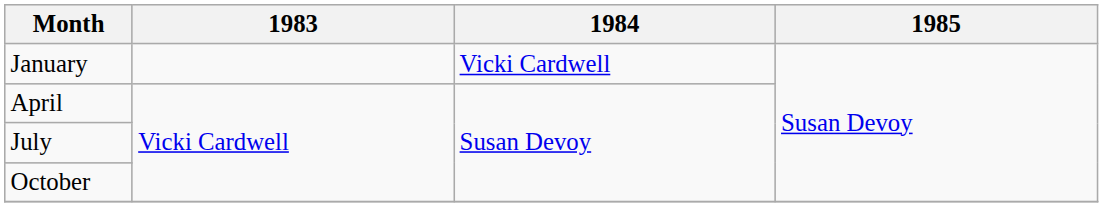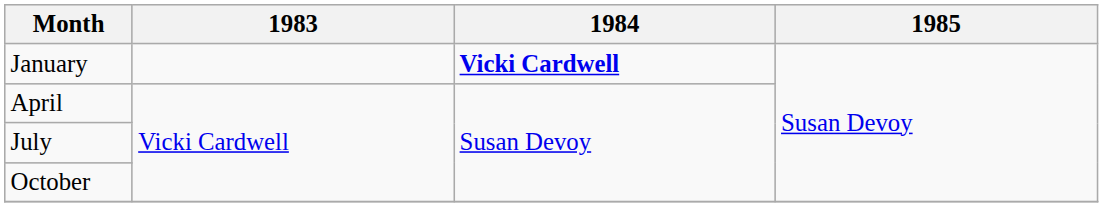(535, 63) normal -> (539, 63) bold
